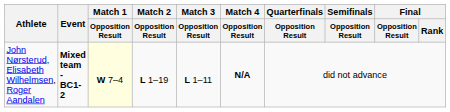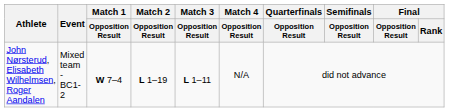(73, 75) bold -> (72, 75) normal
(110, 80) lightyellow background -> (109, 80) no background
(242, 75) bold -> (241, 75) normal
